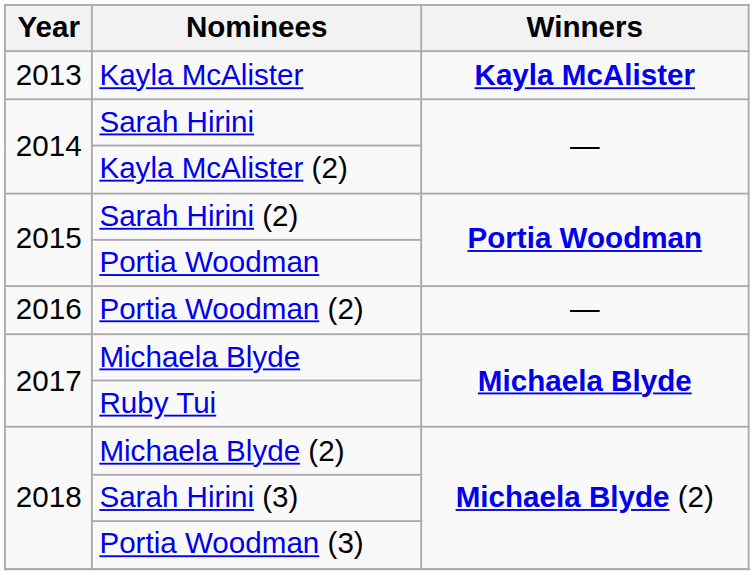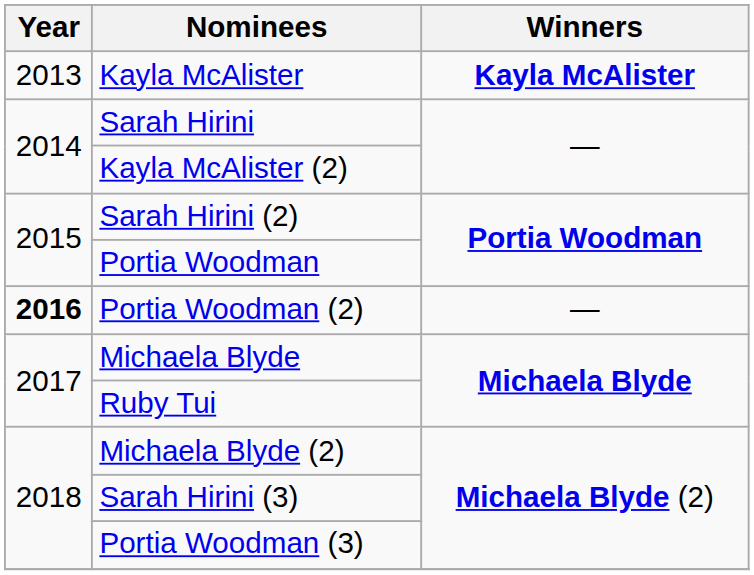(49, 309) normal -> (49, 309) bold
